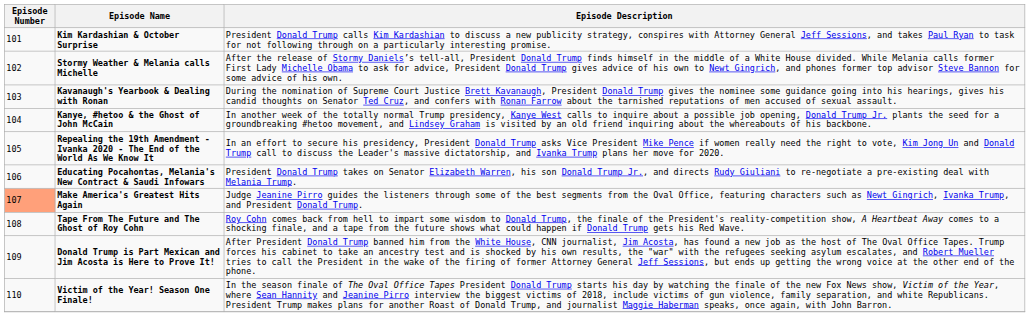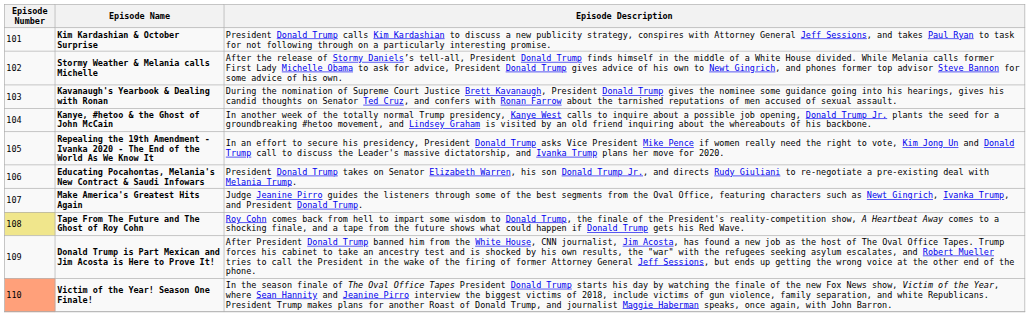(14, 200) lightsalmon background -> (14, 200) no background
(14, 224) no background -> (14, 224) khaki background
(14, 295) no background -> (14, 295) lightsalmon background
